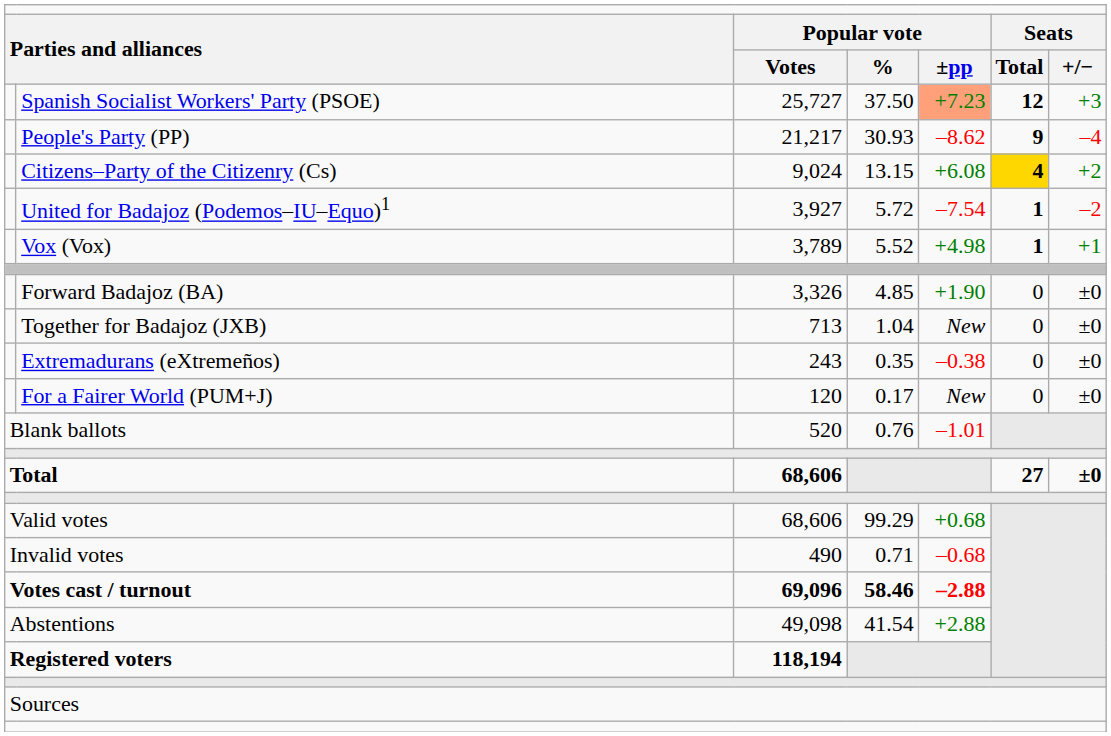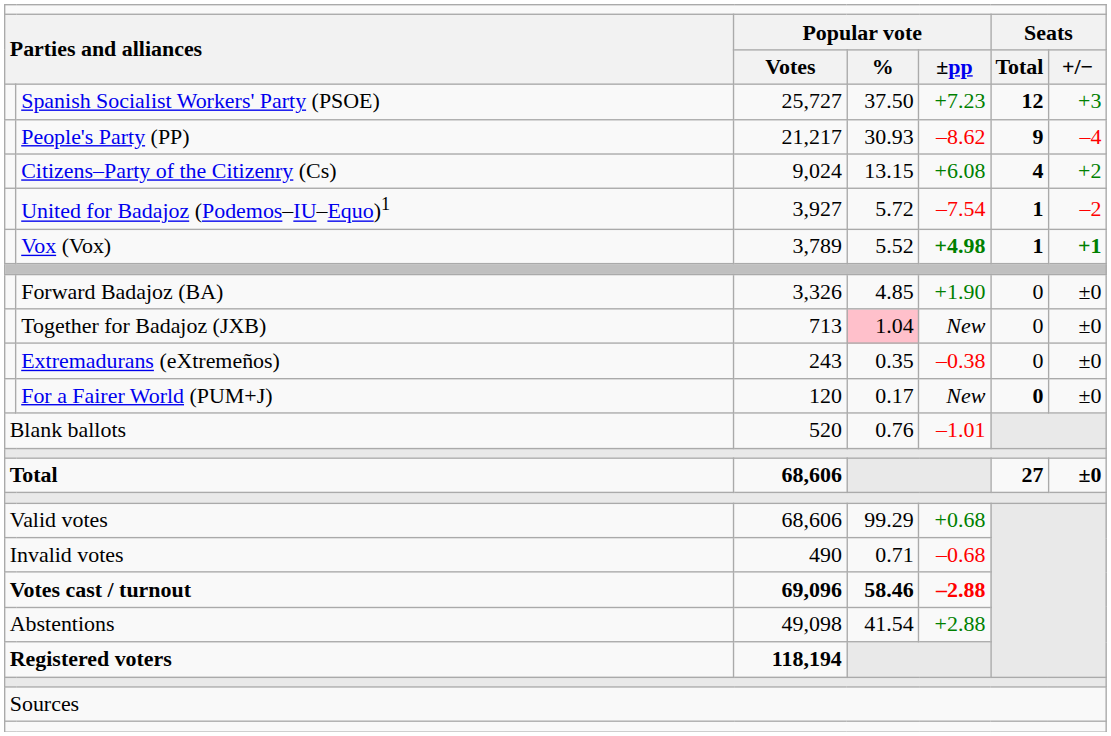(960, 101) lightsalmon background -> (960, 101) no background
(1038, 171) gold background -> (1038, 171) no background
(960, 246) normal -> (960, 246) bold
(1090, 246) normal -> (1090, 246) bold
(894, 326) no background -> (894, 326) pink background
(1038, 395) normal -> (1038, 395) bold
